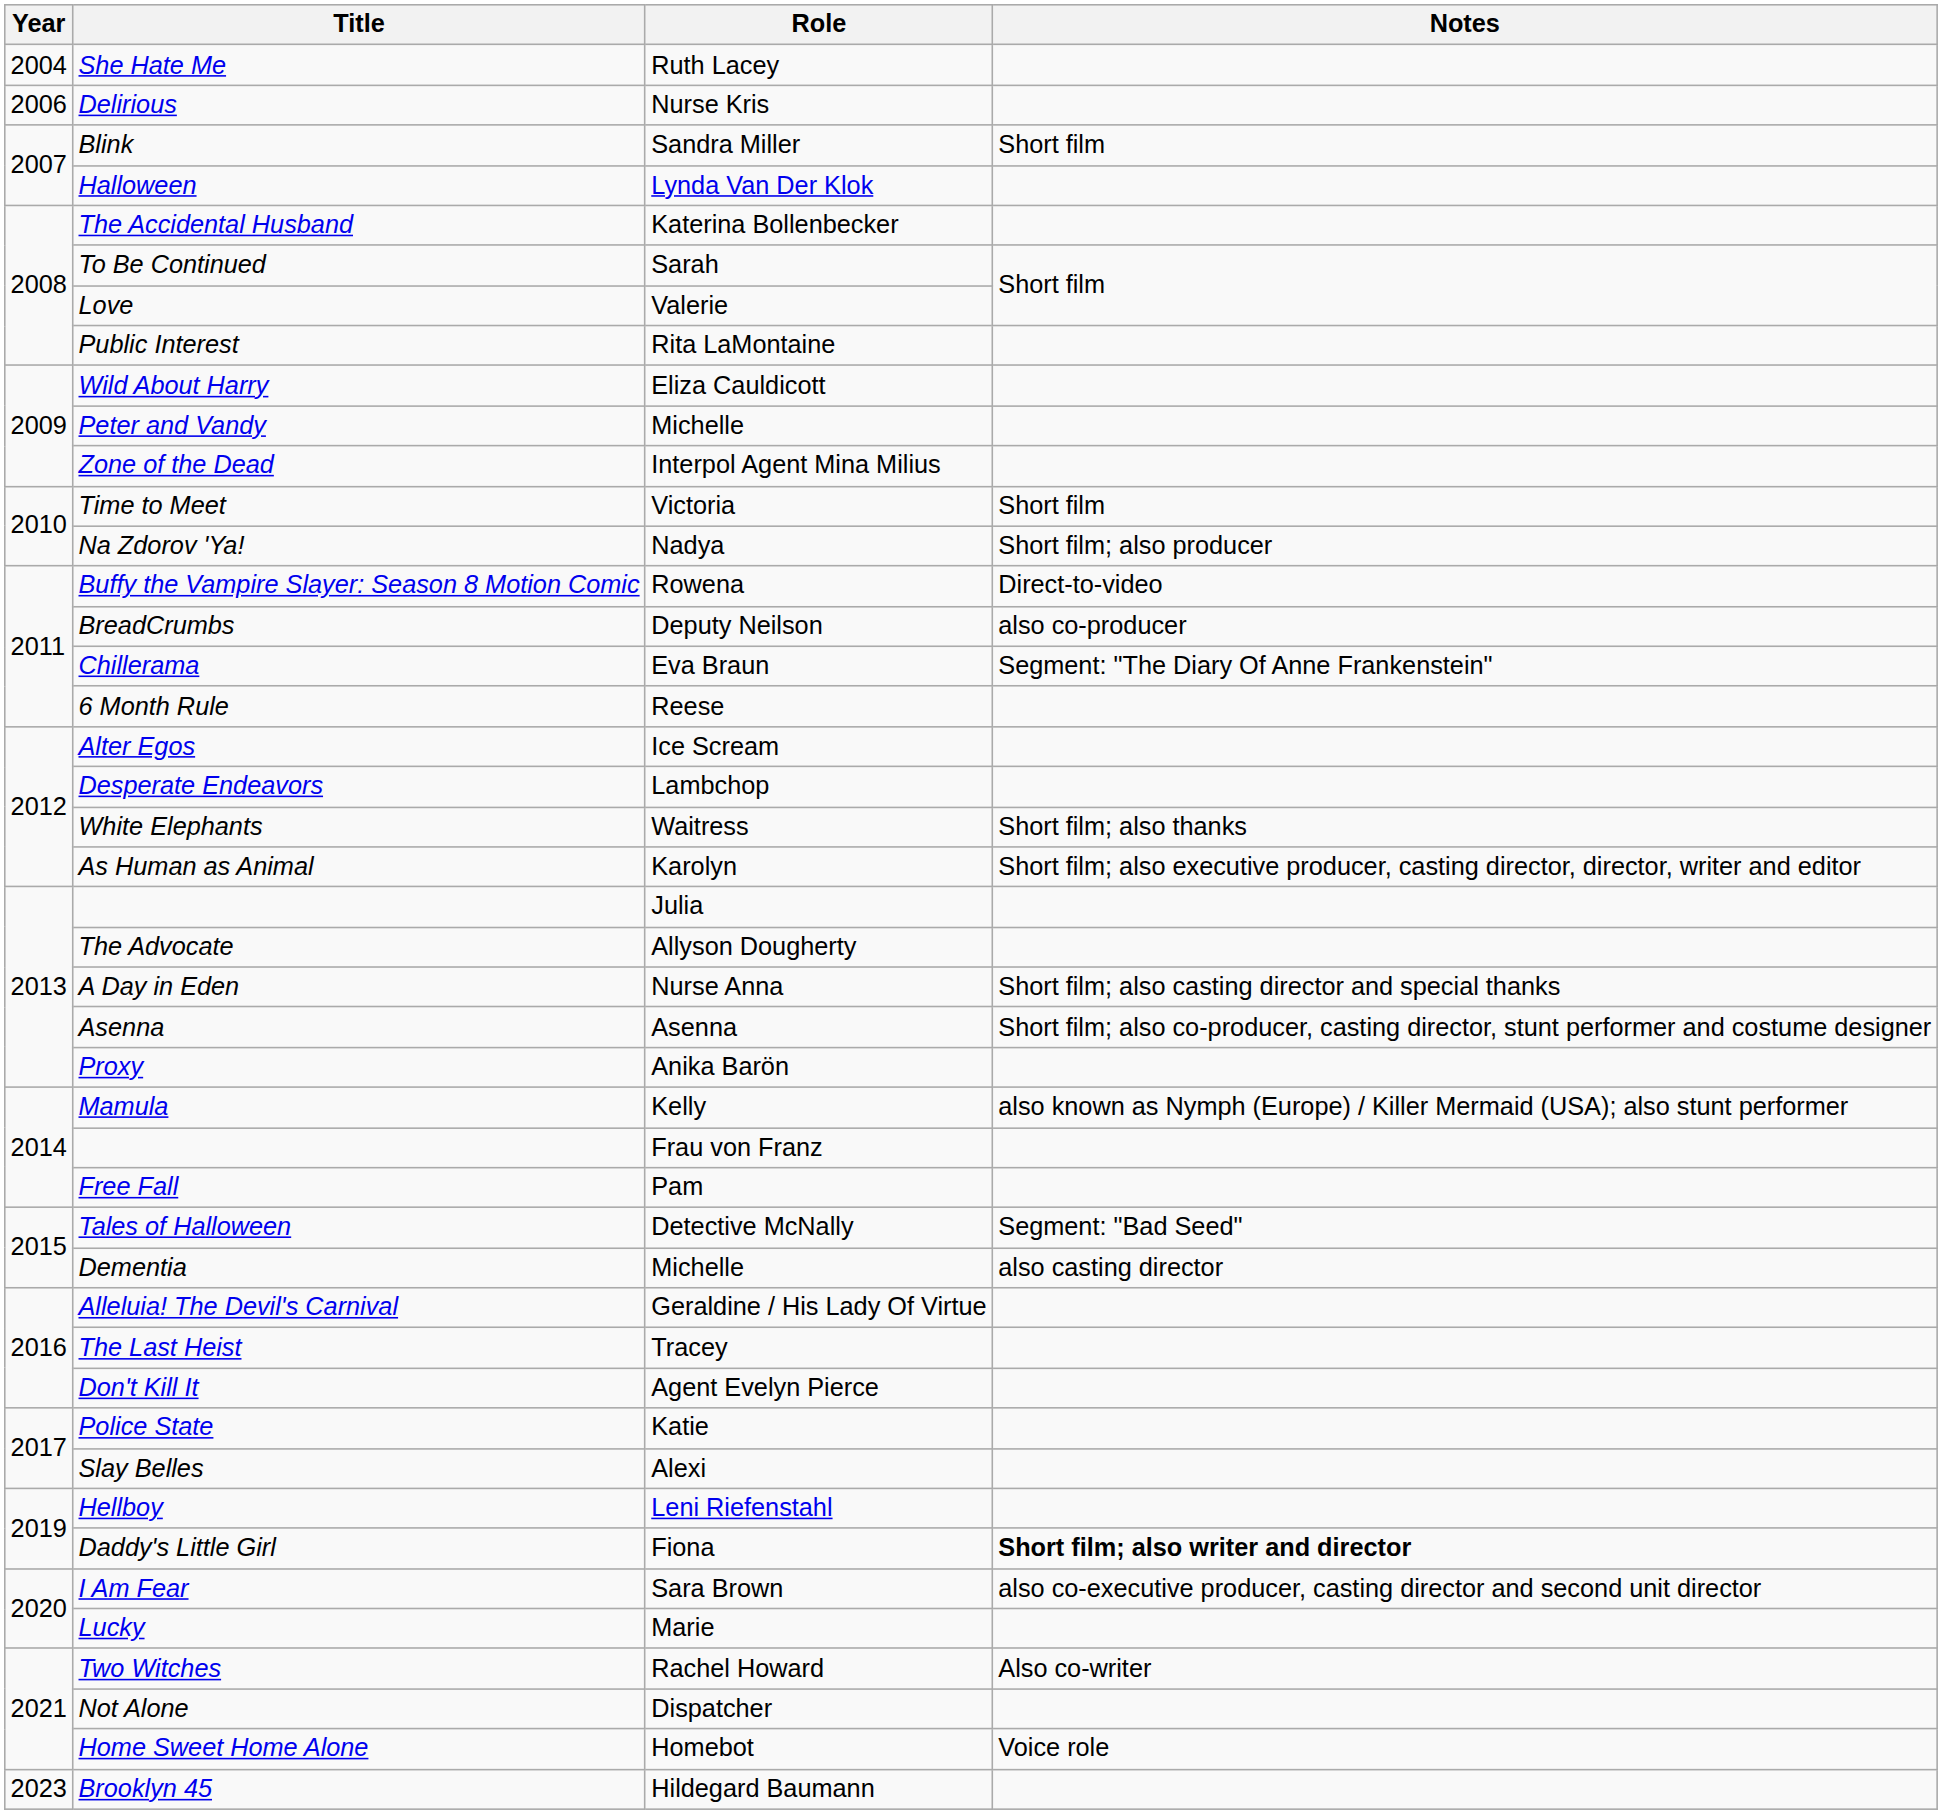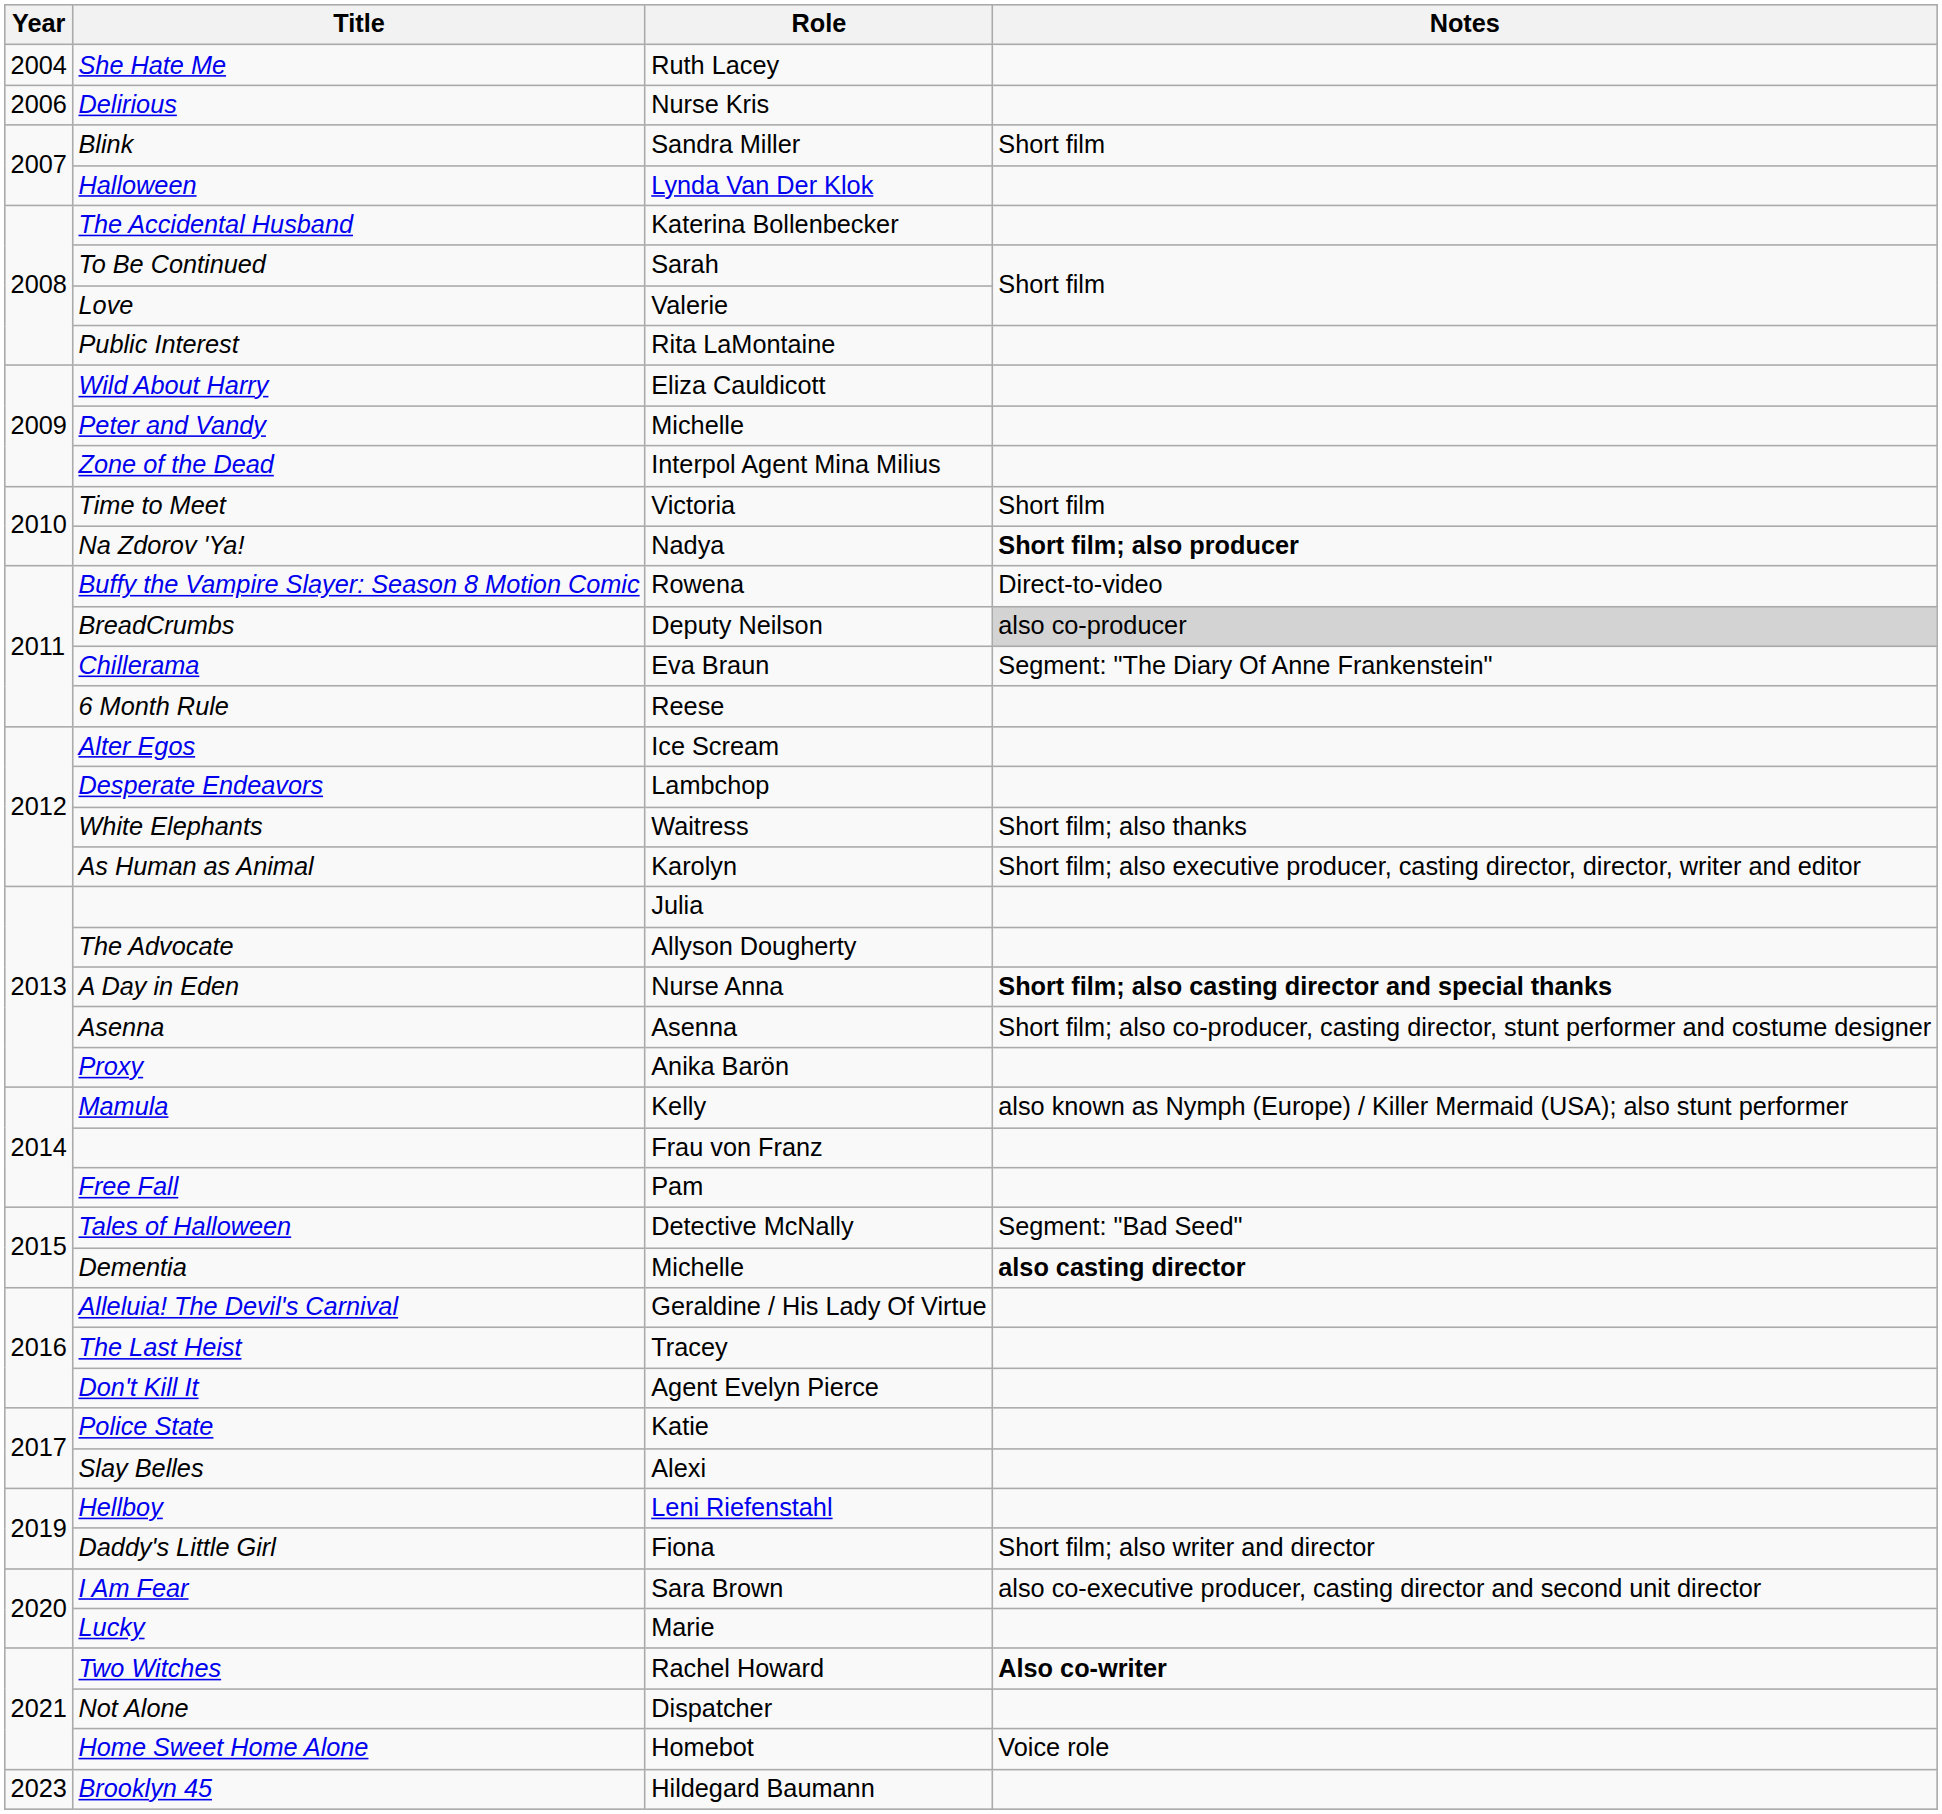(1135, 545) normal -> (1149, 545) bold
(1092, 625) no background -> (1092, 625) lightgrey background
(1279, 986) normal -> (1305, 986) bold
(1111, 1267) normal -> (1122, 1267) bold
(1205, 1548) bold -> (1187, 1548) normal
(1075, 1668) normal -> (1083, 1668) bold
